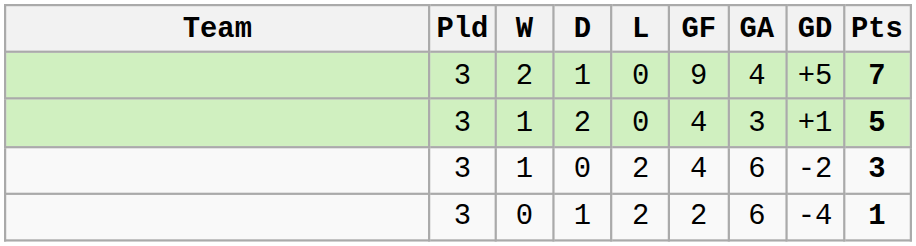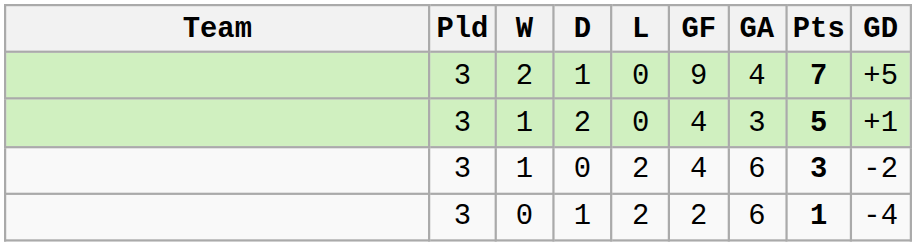columns swapped: (815, 29) <-> (877, 29)
